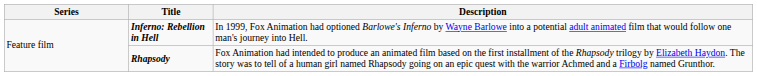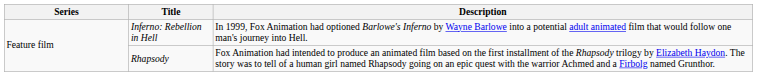(168, 32) bold -> (166, 32) normal
(150, 58) bold -> (150, 58) normal
